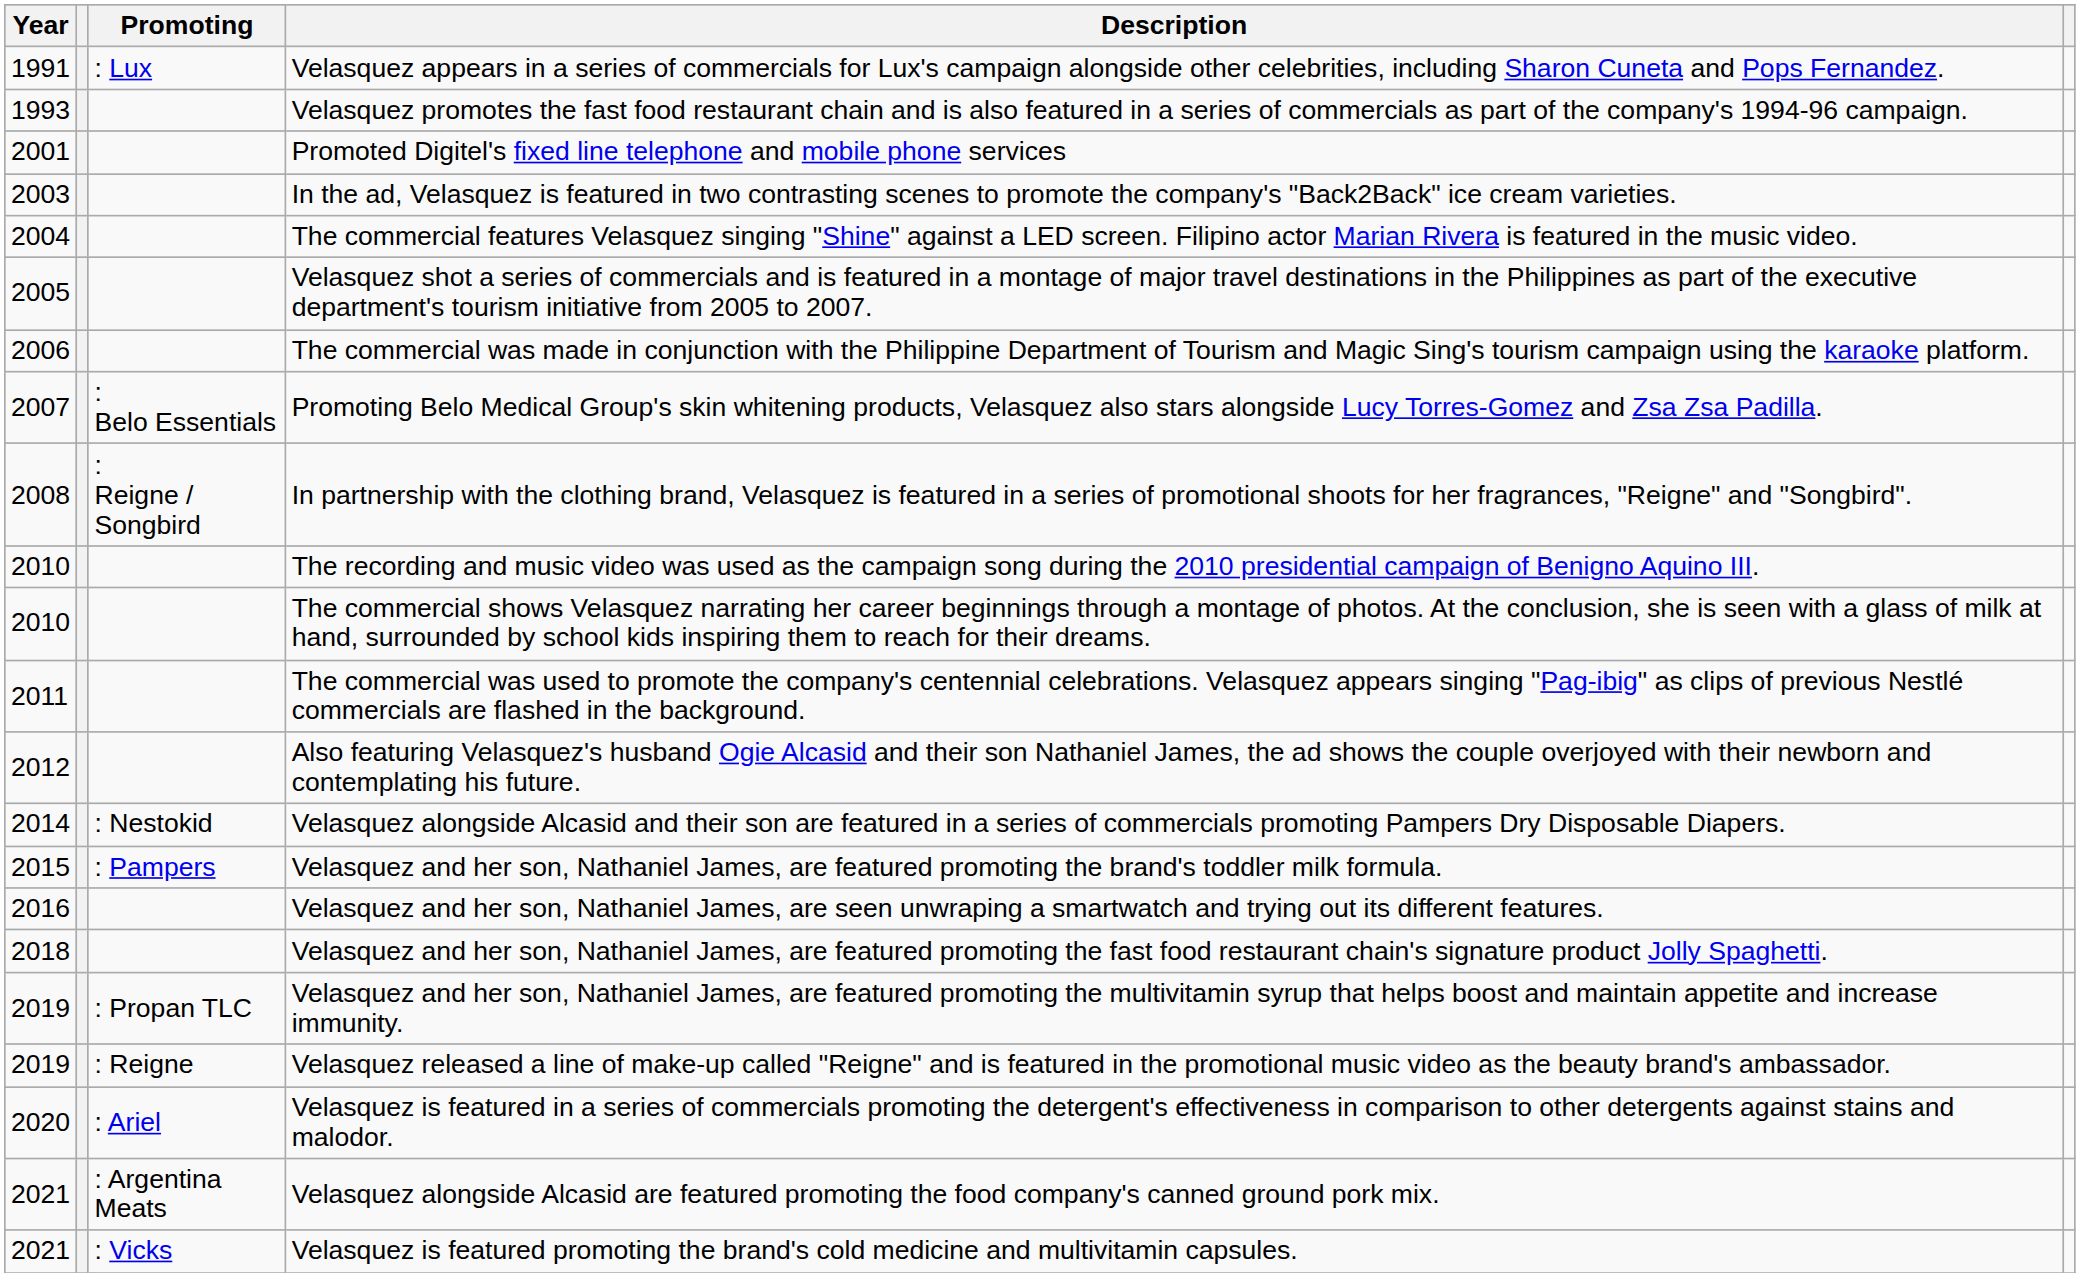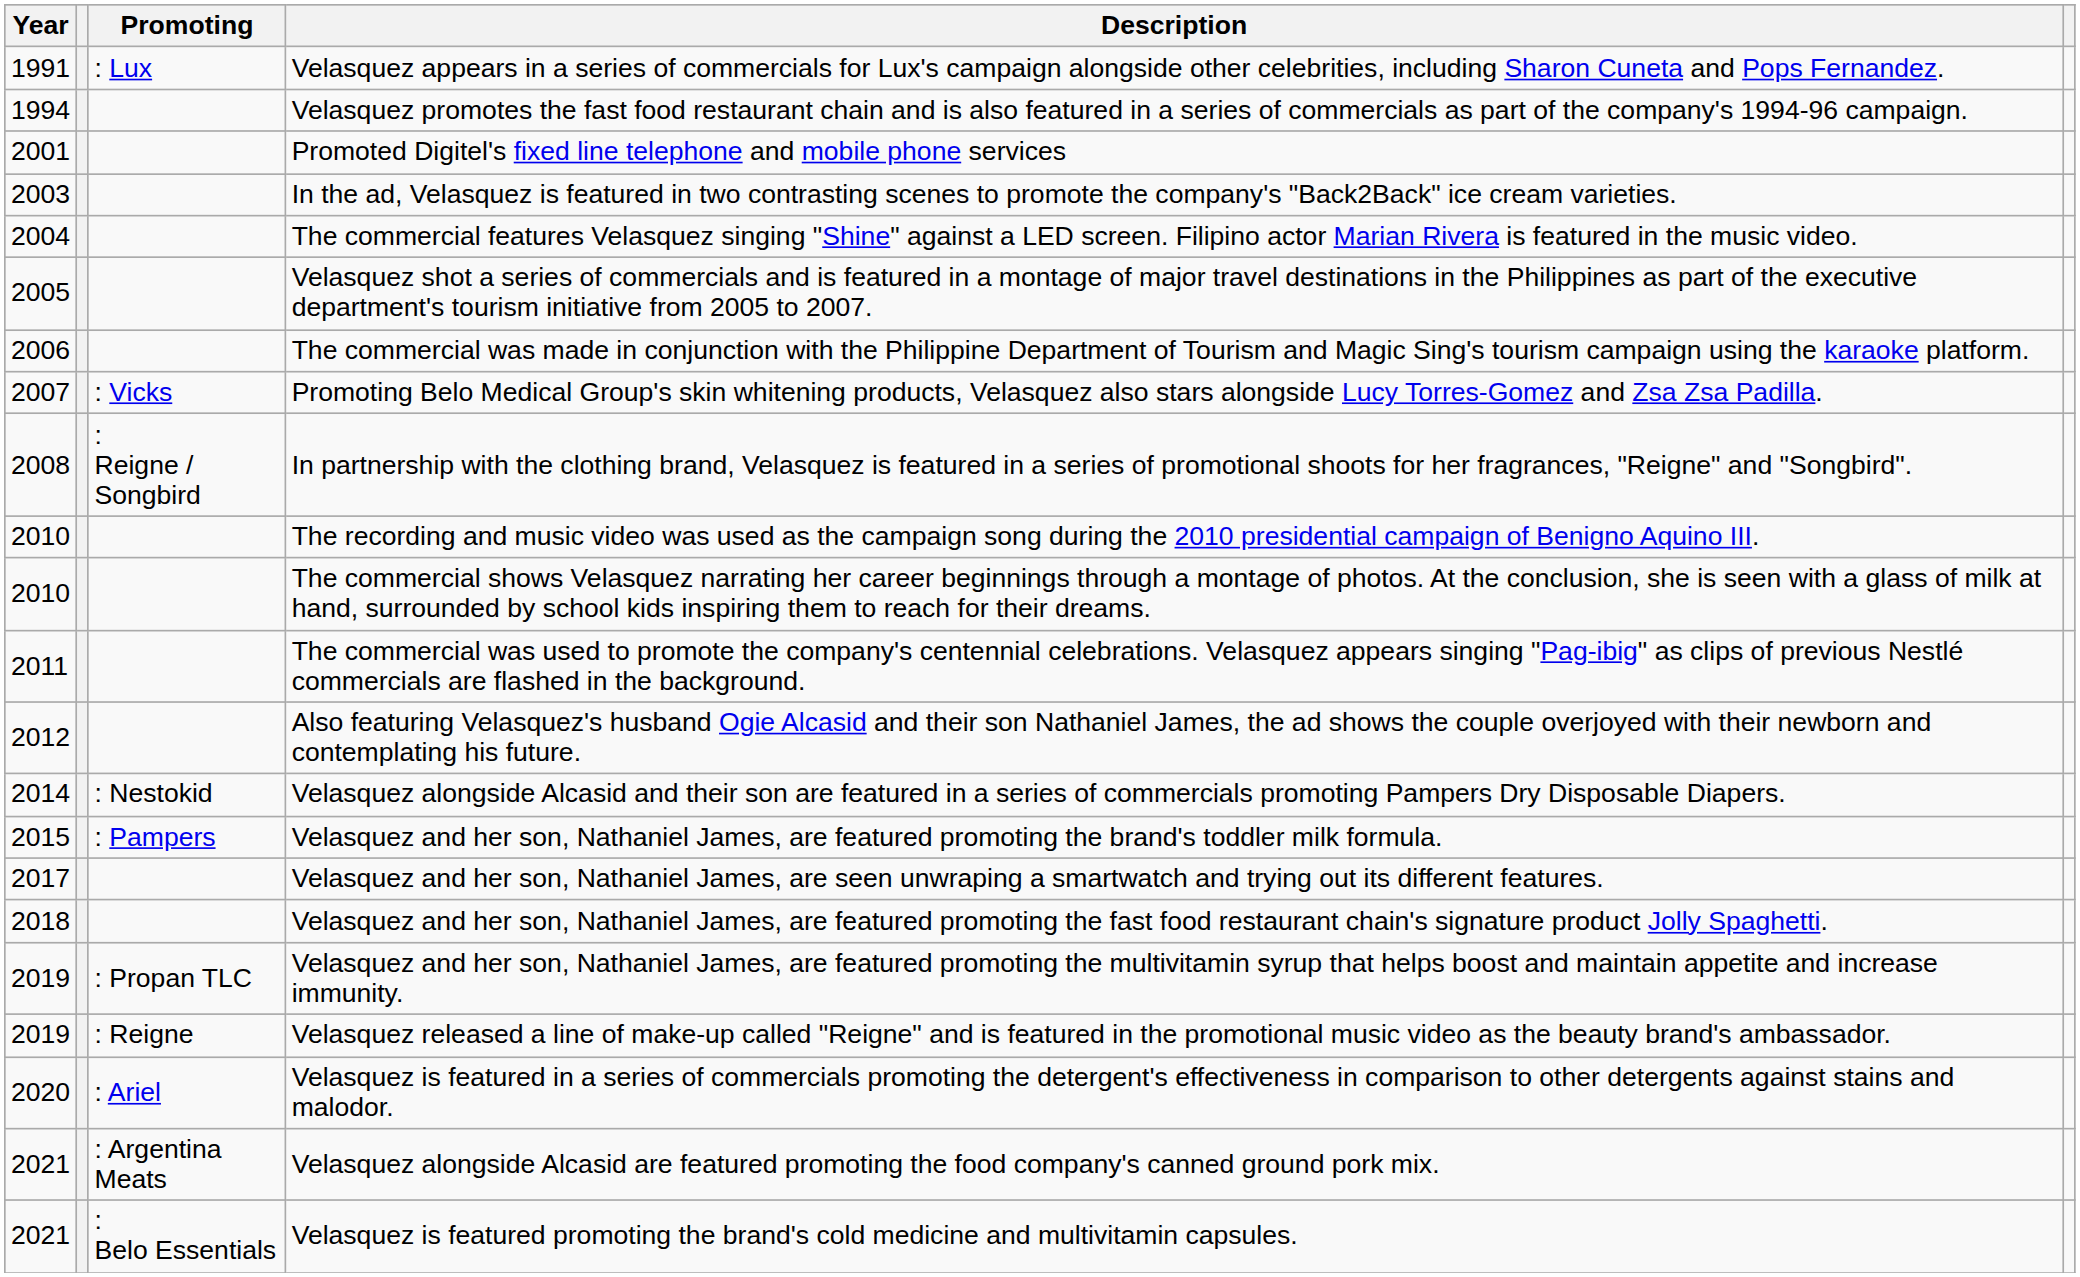(40, 109) 1993 -> (40, 109) 1994
(185, 407) : Belo Essentials -> (133, 392) : Vicks
(40, 908) 2016 -> (40, 878) 2017
(133, 1251) : Vicks -> (185, 1236) : Belo Essentials
